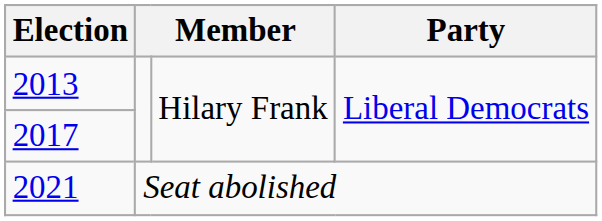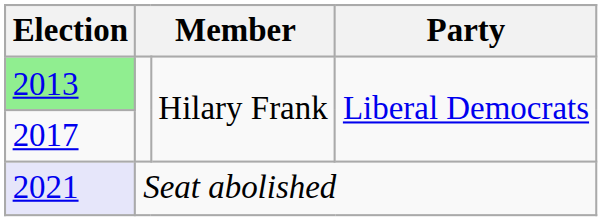(46, 82) no background -> (46, 82) lightgreen background
(46, 187) no background -> (46, 187) lavender background
